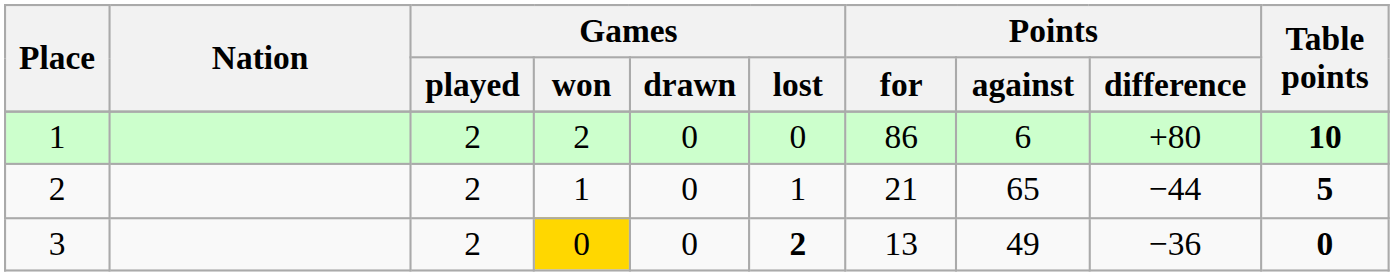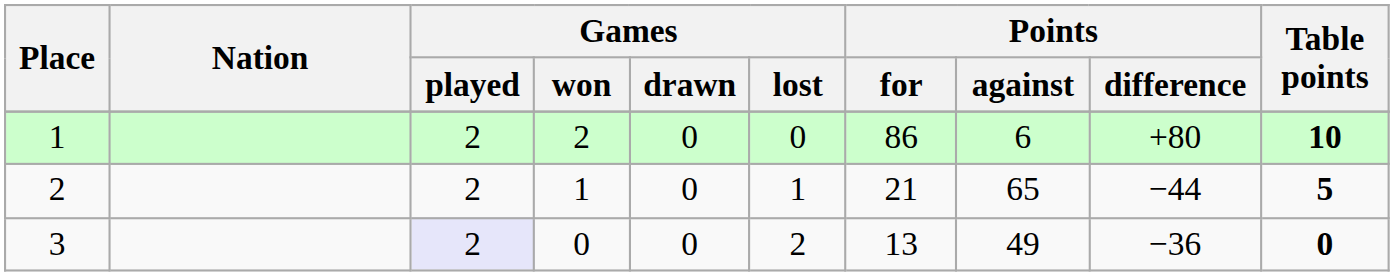(473, 243) no background -> (473, 243) lavender background
(582, 243) gold background -> (582, 243) no background
(798, 243) bold -> (798, 243) normal
